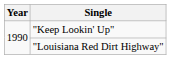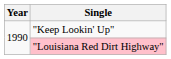(98, 46) no background -> (98, 46) pink background
